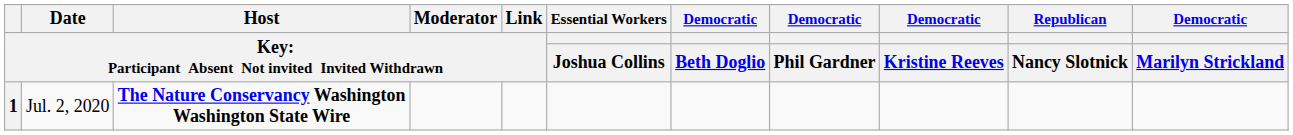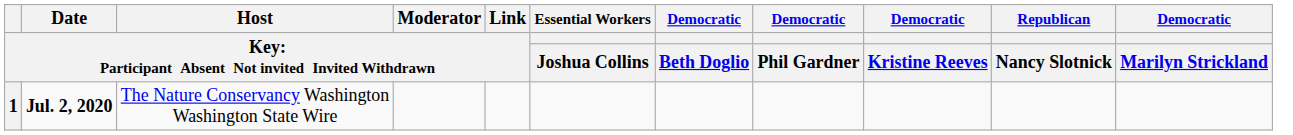(68, 105) normal -> (69, 105) bold
(262, 105) bold -> (255, 105) normal
